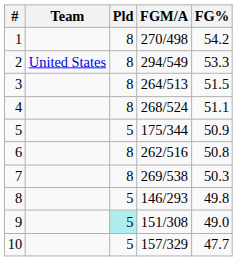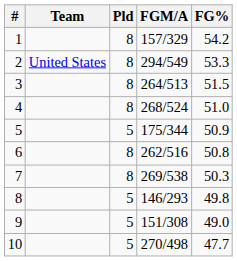(164, 39) 270/498 -> (164, 39) 157/329
(217, 107) 51.1 -> (217, 107) 51.0
(130, 221) paleturquoise background -> (130, 221) no background
(164, 244) 157/329 -> (164, 244) 270/498
